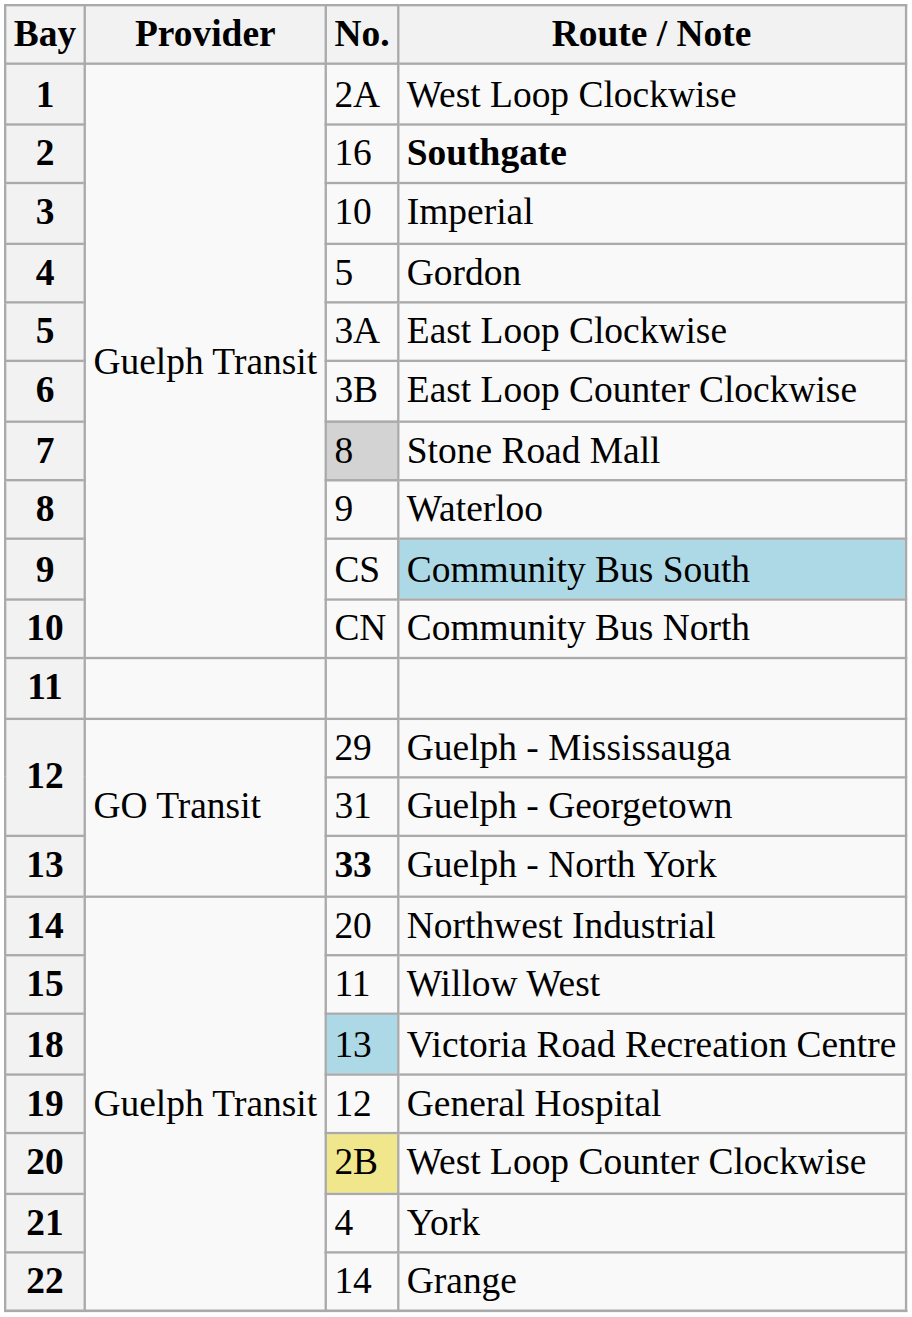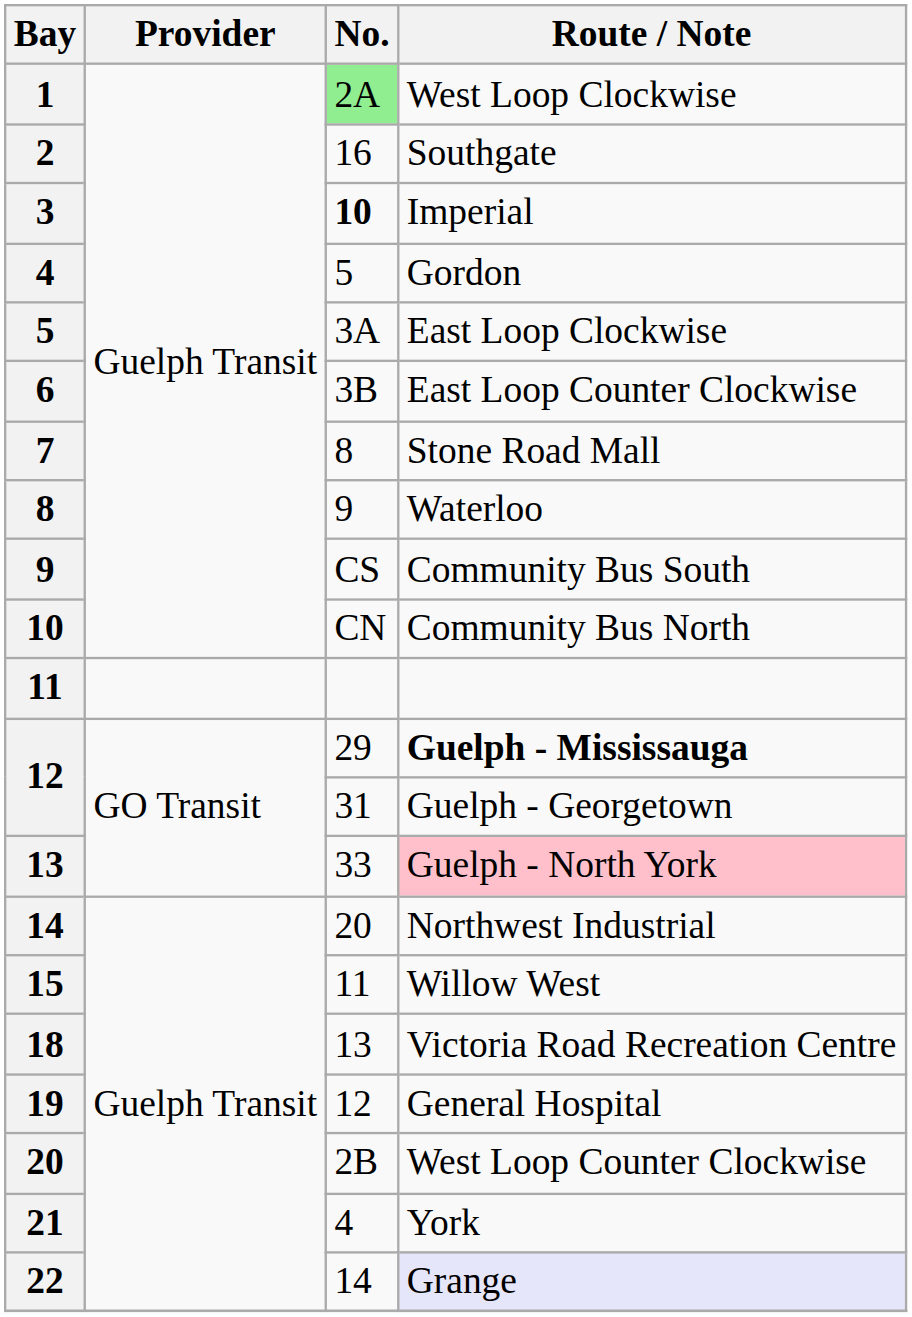(357, 93) no background -> (357, 93) lightgreen background
(487, 152) bold -> (482, 152) normal
(353, 212) normal -> (353, 212) bold
(344, 449) lightgrey background -> (344, 449) no background
(578, 568) lightblue background -> (578, 568) no background
(569, 746) normal -> (577, 746) bold
(353, 865) bold -> (353, 865) normal
(562, 865) no background -> (562, 865) pink background
(353, 1043) lightblue background -> (353, 1043) no background
(356, 1162) khaki background -> (356, 1162) no background
(462, 1281) no background -> (462, 1281) lavender background
